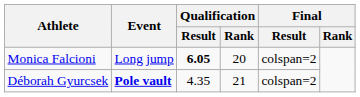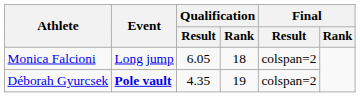(199, 58) bold -> (199, 58) normal
(239, 58) 20 -> (239, 58) 18
(239, 81) 21 -> (239, 81) 19
